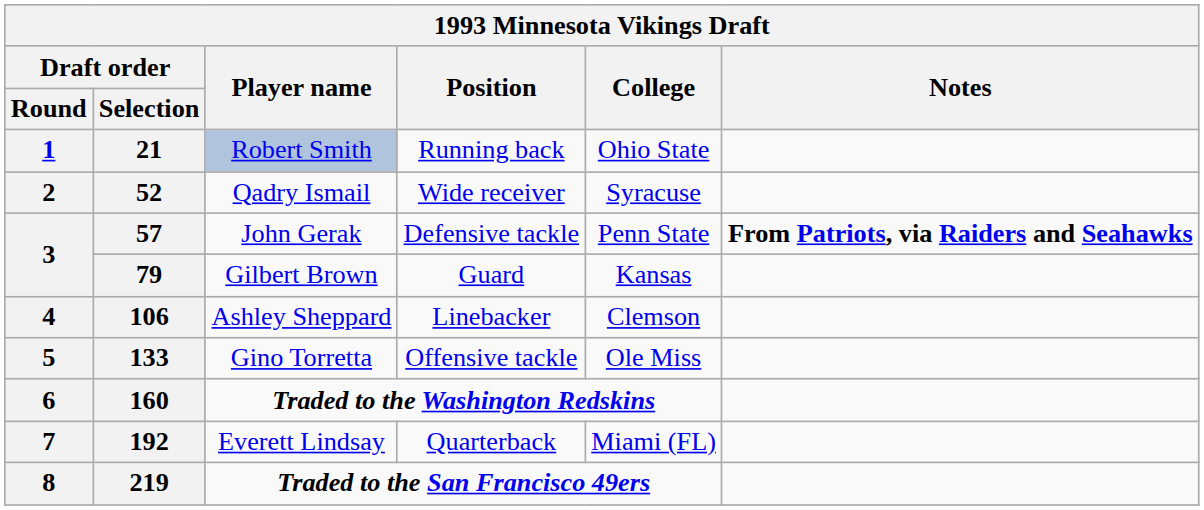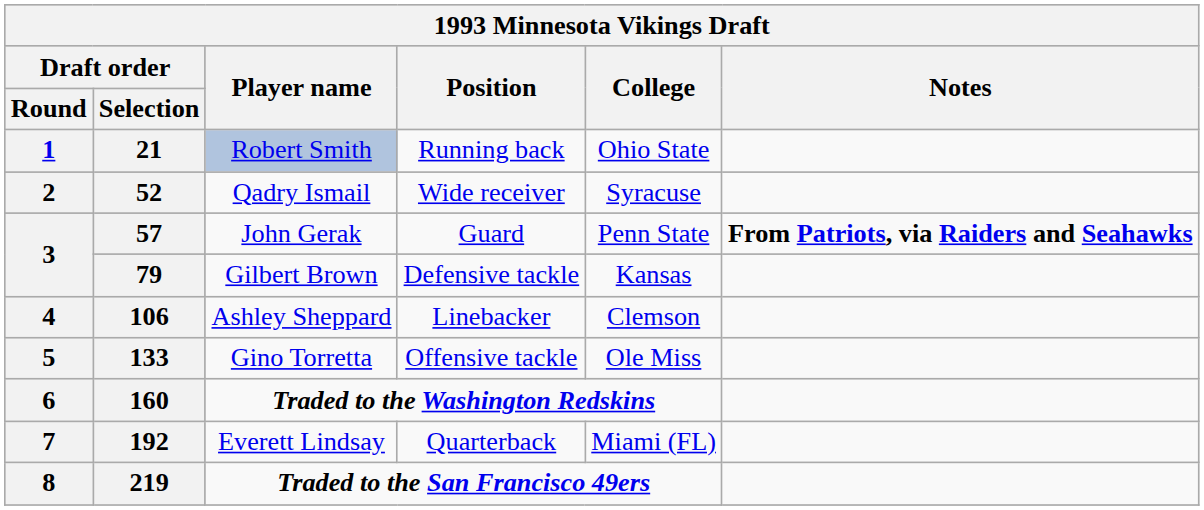(491, 233) Defensive tackle -> (491, 233) Guard
(491, 274) Guard -> (491, 274) Defensive tackle
